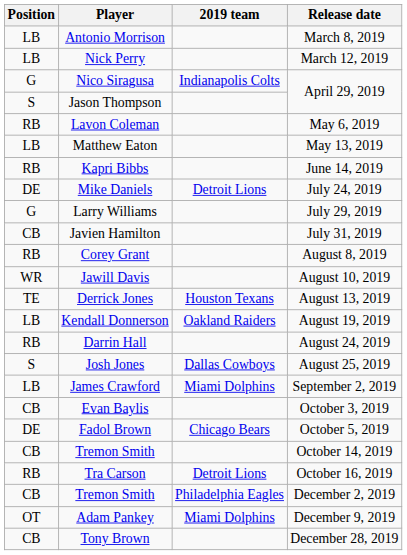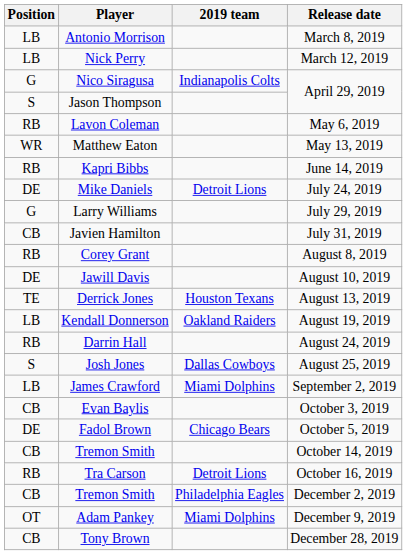(31, 146) LB -> (31, 146) WR
(31, 277) WR -> (31, 277) DE
